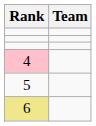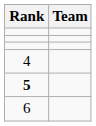(27, 61) pink background -> (27, 61) no background
(27, 84) normal -> (27, 84) bold
(27, 108) khaki background -> (27, 108) no background
